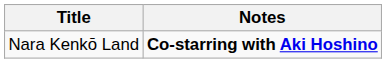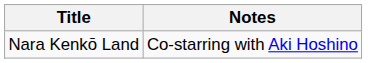(262, 44) bold -> (252, 44) normal
